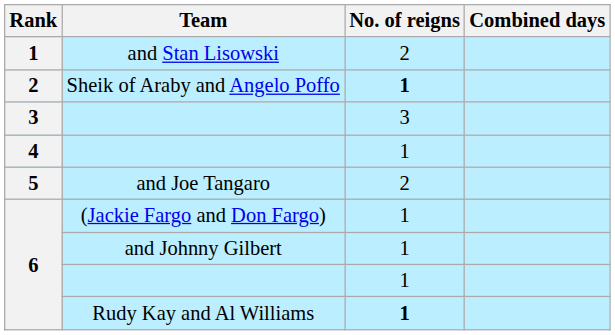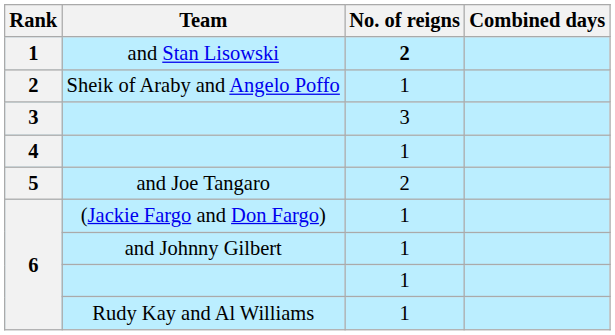(405, 53) normal -> (405, 53) bold
(405, 85) bold -> (405, 85) normal
(405, 313) bold -> (405, 313) normal
